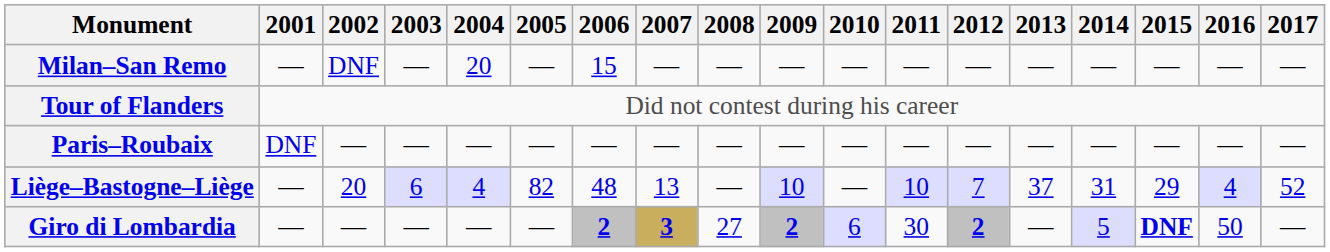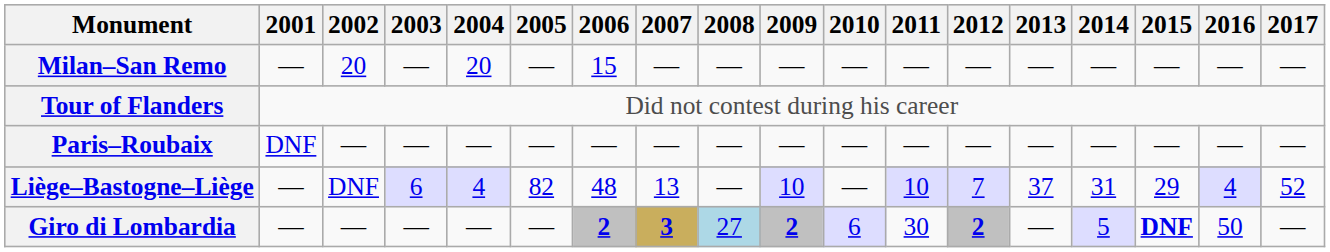(354, 65) DNF -> (354, 65) 20
(354, 186) 20 -> (354, 186) DNF
(729, 226) no background -> (729, 226) lightblue background
